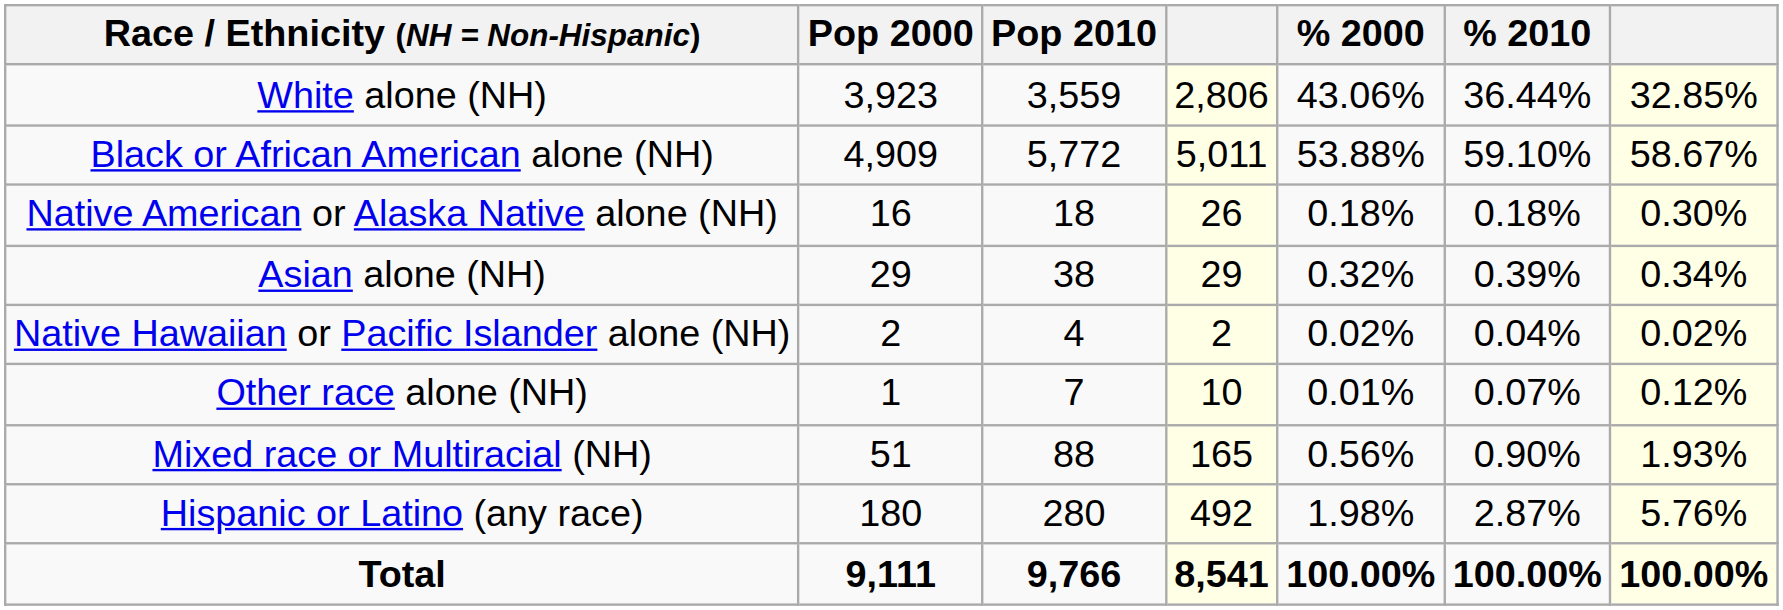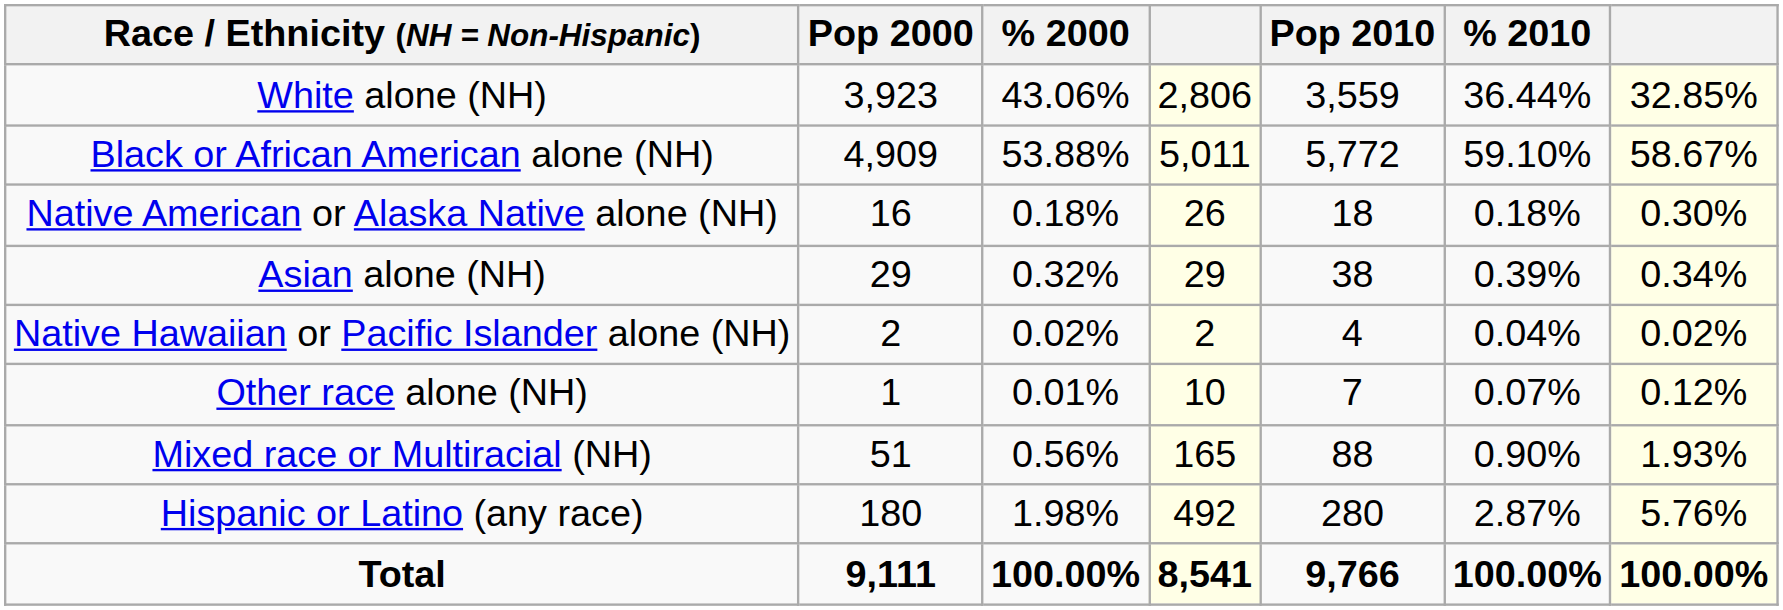columns swapped: (1074, 34) <-> (1361, 34)
